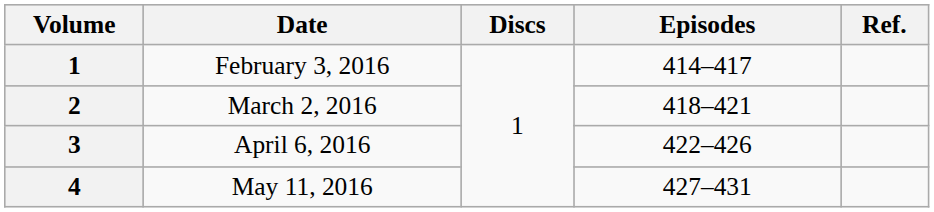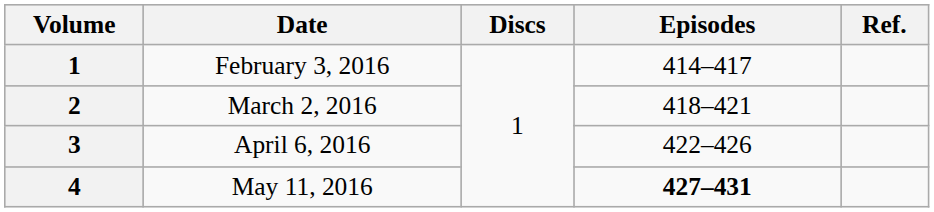(707, 186) normal -> (707, 186) bold
